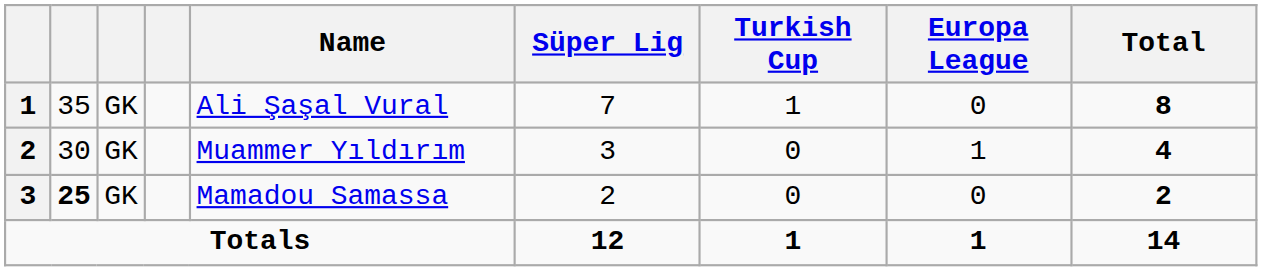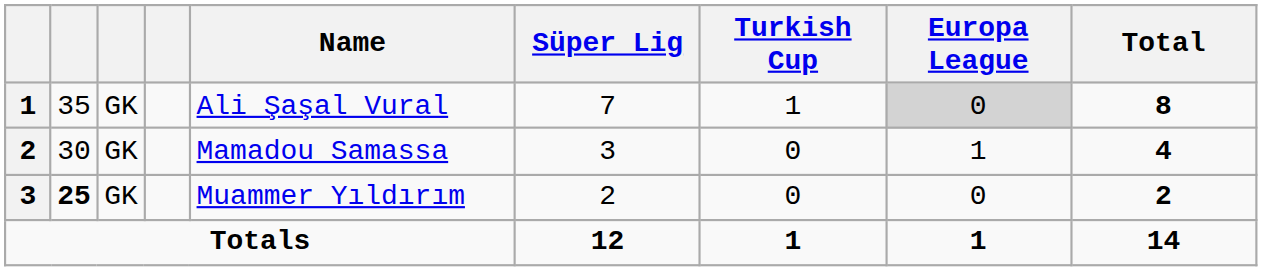(978, 106) no background -> (978, 106) lightgrey background
(331, 151) Muammer Yıldırım -> (322, 151) Mamadou Samassa
(322, 197) Mamadou Samassa -> (331, 197) Muammer Yıldırım
